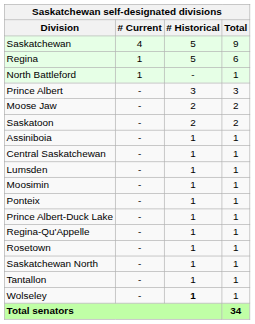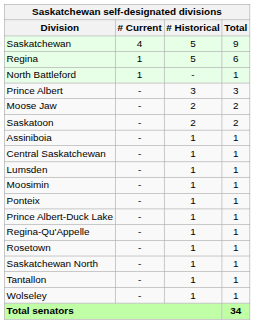(193, 295) bold -> (193, 295) normal
